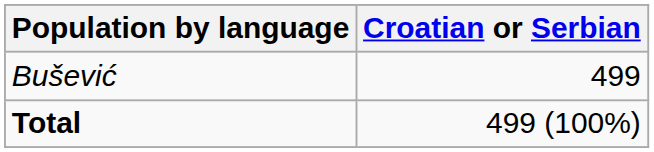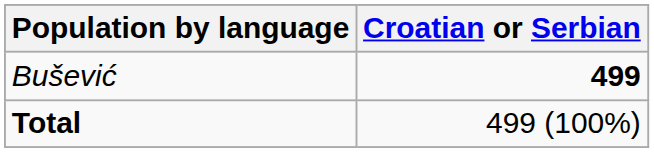(616, 75) normal -> (616, 75) bold
